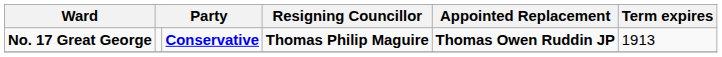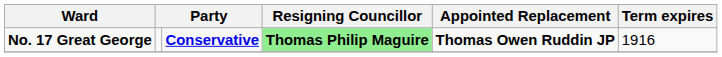(347, 39) no background -> (347, 39) lightgreen background
(638, 39) 1913 -> (638, 39) 1916
